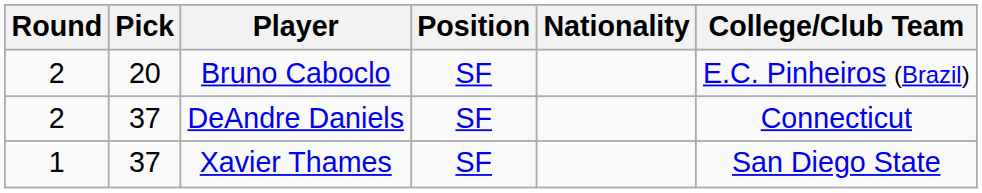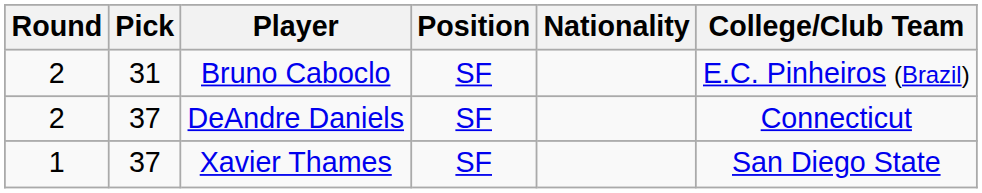(145, 72) 20 -> (145, 72) 31
